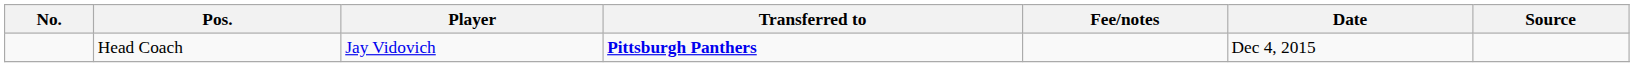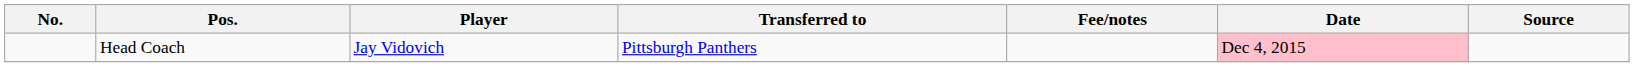(682, 47) bold -> (689, 47) normal
(1274, 47) no background -> (1264, 47) pink background
